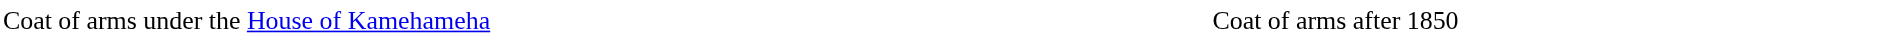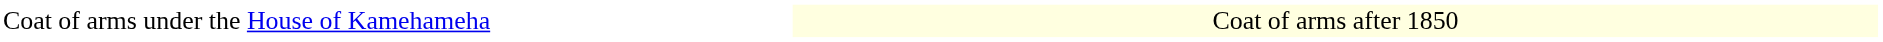(1335, 20) no background -> (1335, 20) lightyellow background
